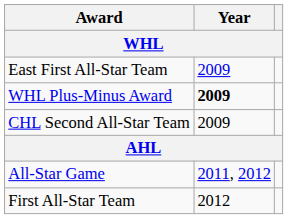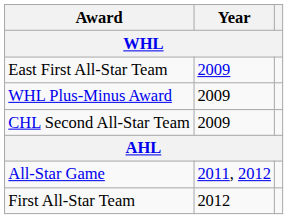(214, 95) bold -> (214, 95) normal
